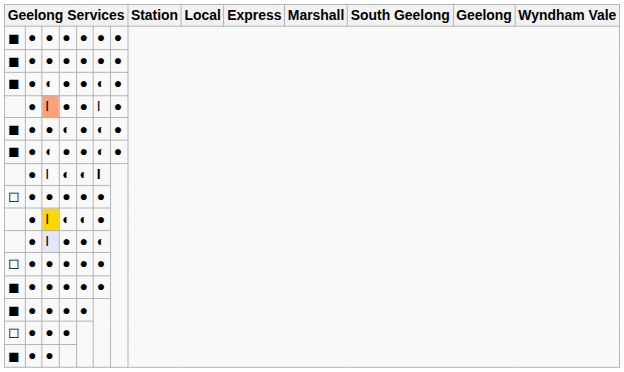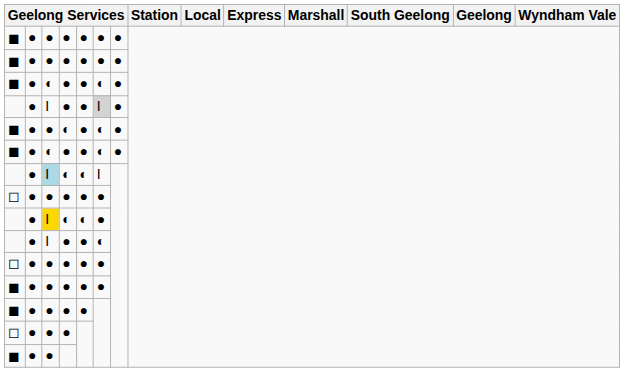(47, 106) lightsalmon background -> (47, 106) no background
(99, 106) no background -> (99, 106) lightgrey background
(47, 174) no background -> (47, 174) lightblue background
(99, 174) bold -> (99, 174) normal
(47, 241) lavender background -> (47, 241) no background
